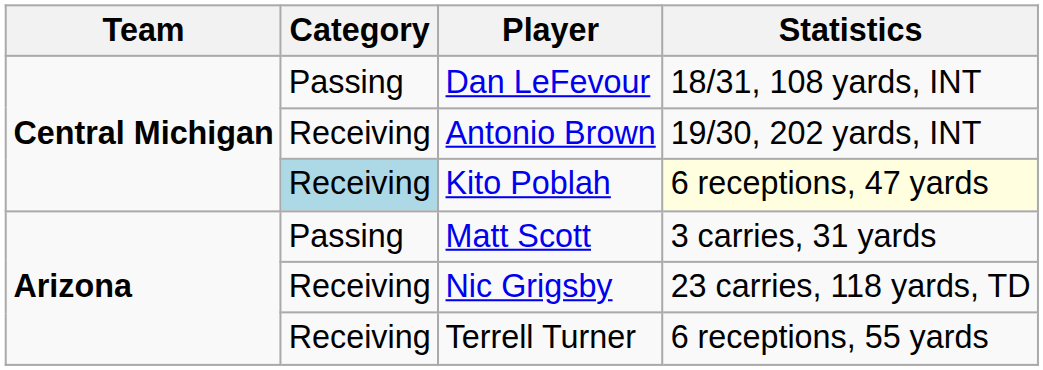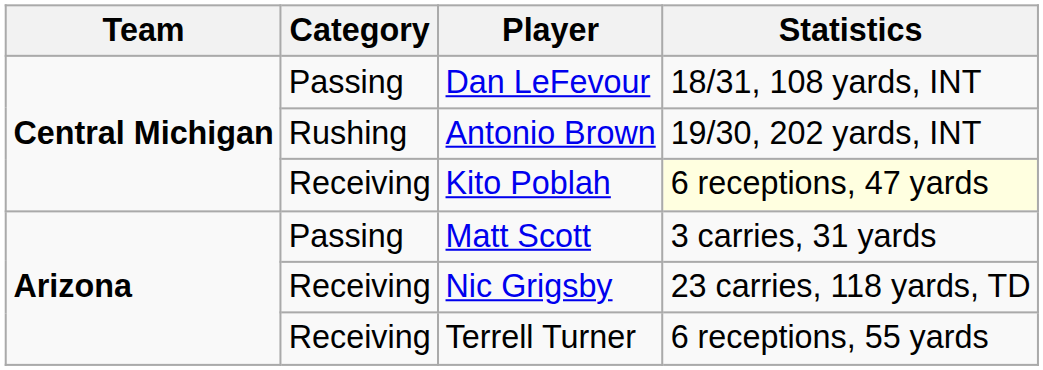(360, 132) Receiving -> (348, 132) Rushing
(360, 184) lightblue background -> (360, 184) no background
